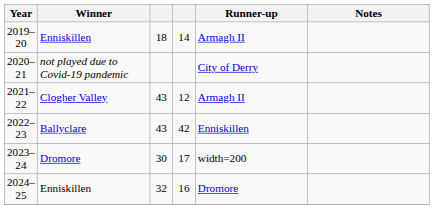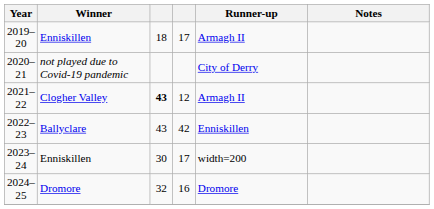(184, 37) 14 -> (184, 37) 17
(161, 98) normal -> (161, 98) bold
(60, 158) Dromore -> (66, 158) Enniskillen
(66, 189) Enniskillen -> (60, 189) Dromore
